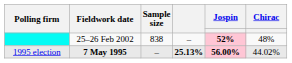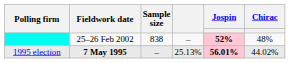(189, 52) bold -> (188, 52) normal
(226, 52) 56.00% -> (224, 52) 56.01%
